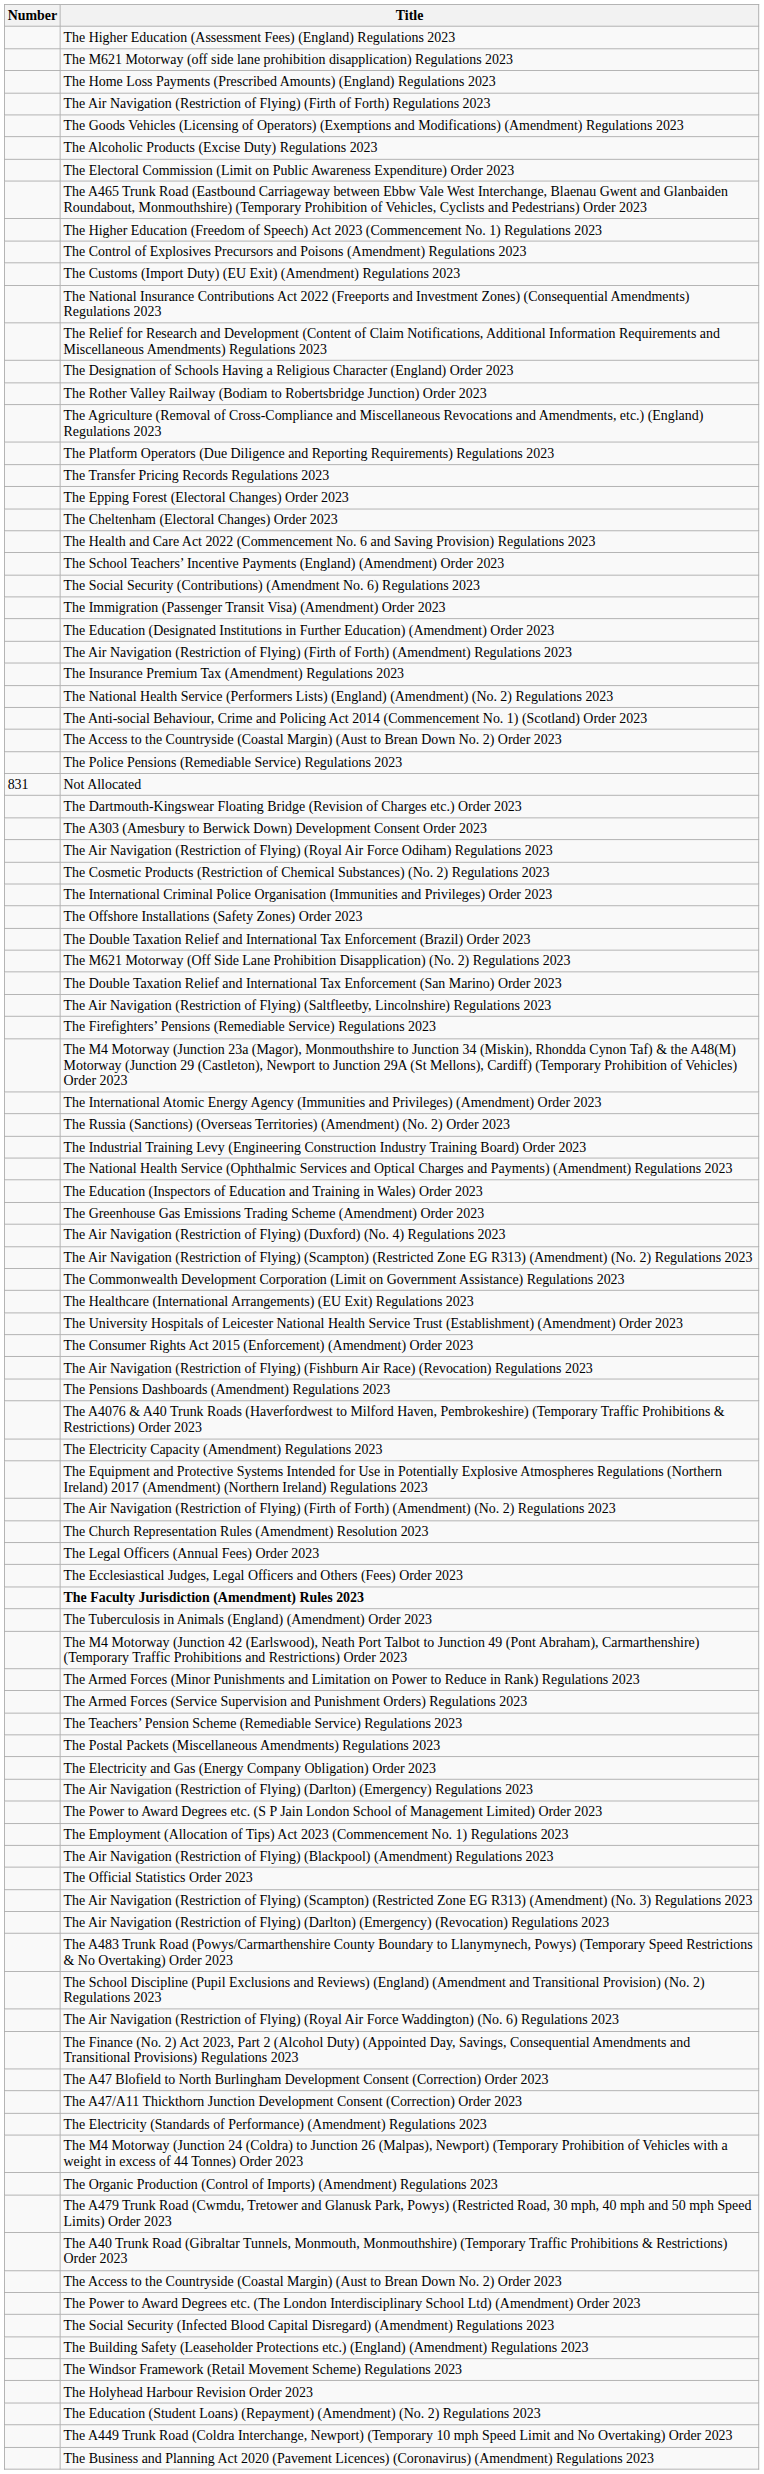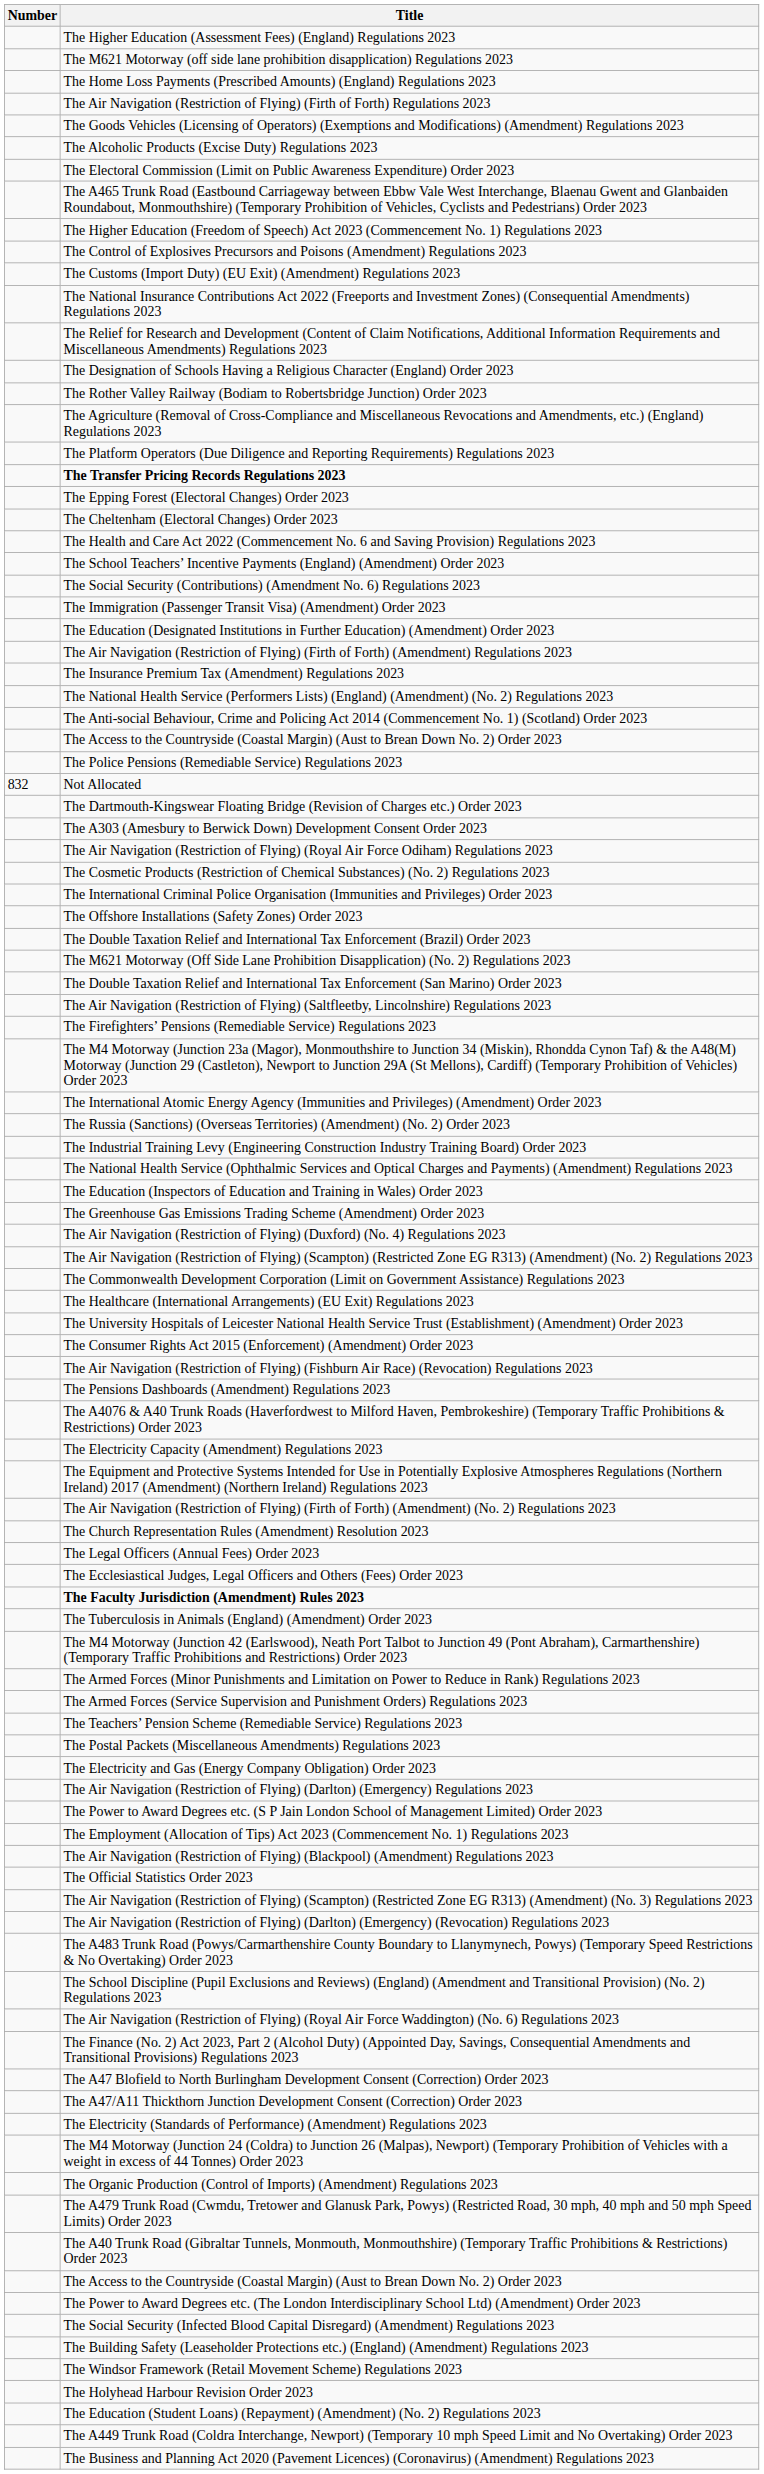(196, 475) normal -> (204, 475) bold
(18, 784) 831 -> (18, 784) 832
